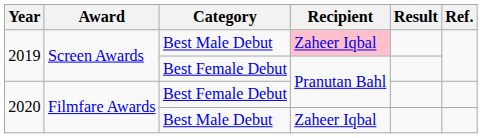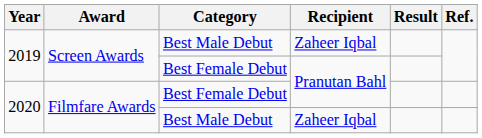(335, 42) pink background -> (335, 42) no background
